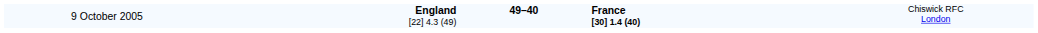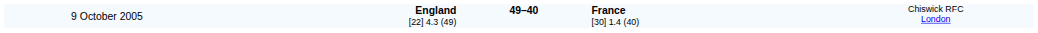(616, 23) bold -> (615, 23) normal
